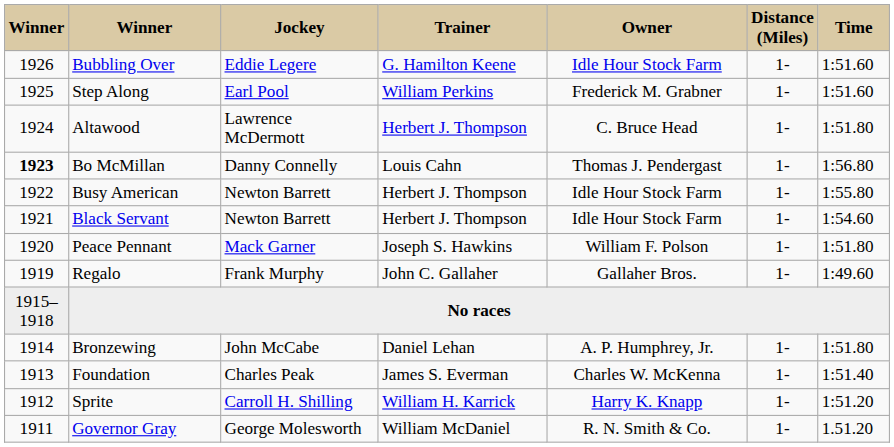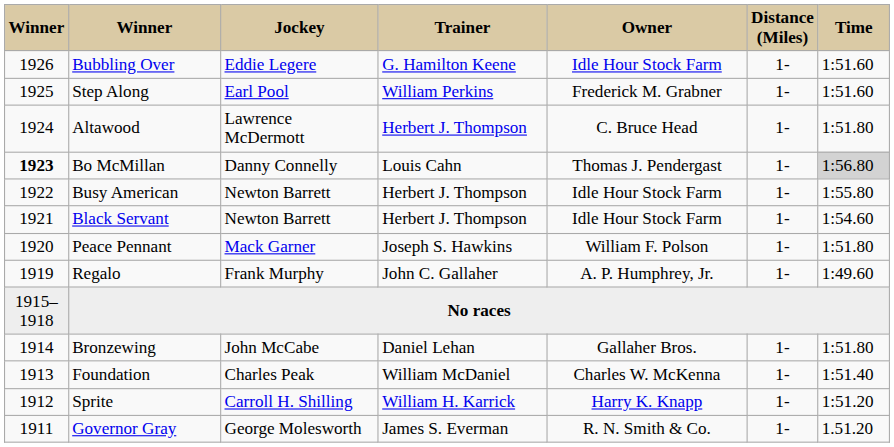(848, 165) no background -> (848, 165) lightgrey background
(647, 273) Gallaher Bros. -> (647, 273) A. P. Humphrey, Jr.
(647, 347) A. P. Humphrey, Jr. -> (647, 347) Gallaher Bros.
(445, 374) James S. Everman -> (446, 374) William McDaniel
(446, 428) William McDaniel -> (445, 428) James S. Everman
